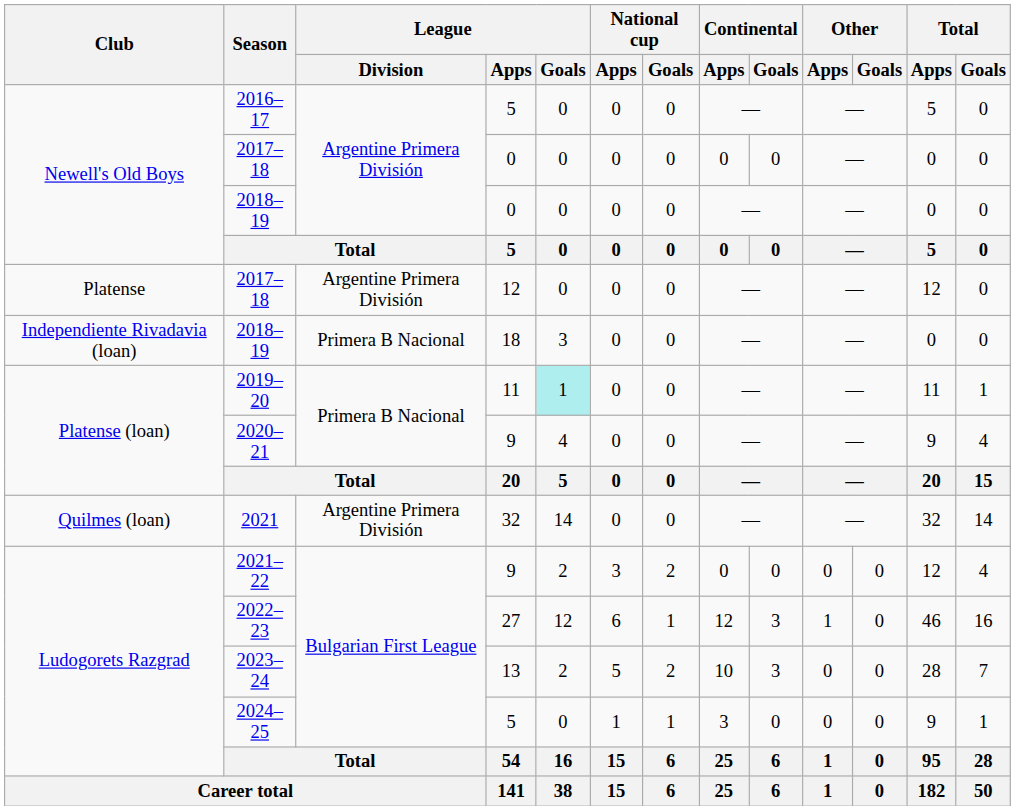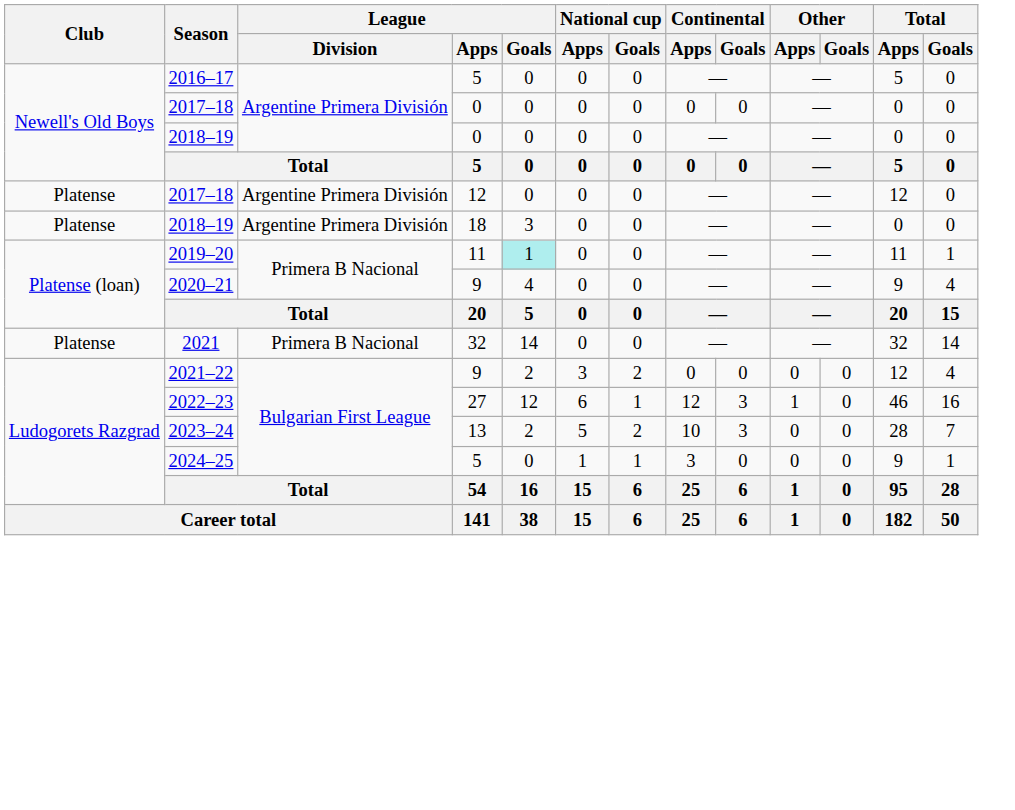(114, 340) Independiente Rivadavia (loan) -> (84, 225) Platense
(391, 340) Primera B Nacional -> (345, 225) Argentine Primera División
(114, 520) Quilmes (loan) -> (84, 343) Platense
(391, 520) Argentine Primera División -> (345, 343) Primera B Nacional
